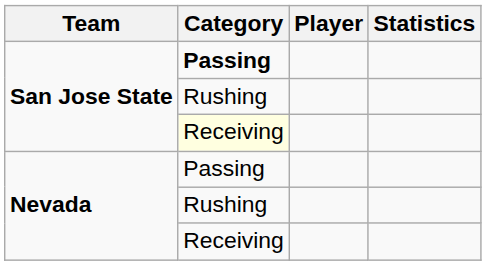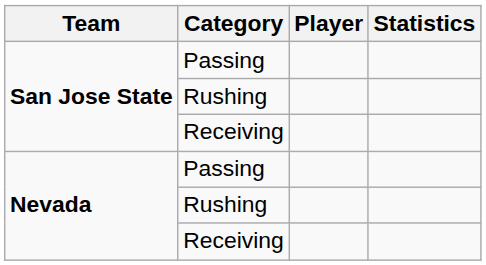(227, 59) bold -> (224, 59) normal
(234, 132) lightyellow background -> (234, 132) no background
